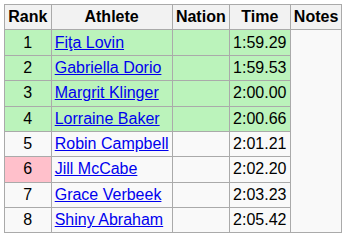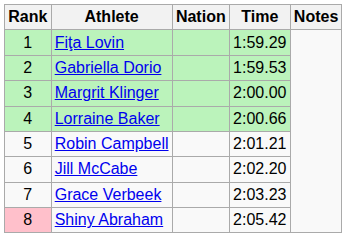(28, 169) pink background -> (28, 169) no background
(28, 220) no background -> (28, 220) pink background
